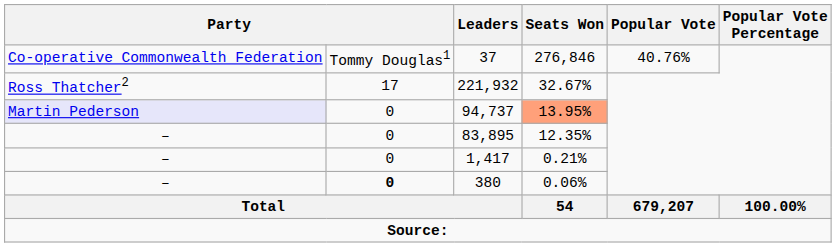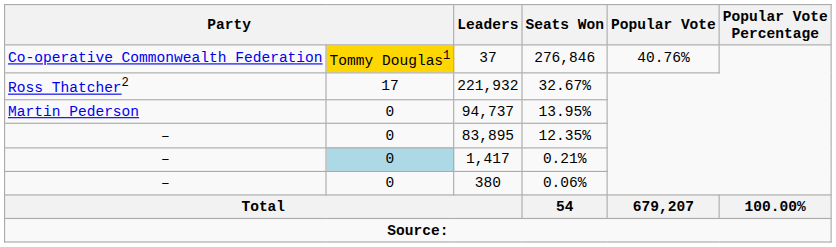(390, 59) no background -> (390, 59) gold background
(74, 112) lavender background -> (74, 112) no background
(565, 112) lightsalmon background -> (565, 112) no background
(390, 159) no background -> (390, 159) lightblue background
(390, 183) bold -> (390, 183) normal
